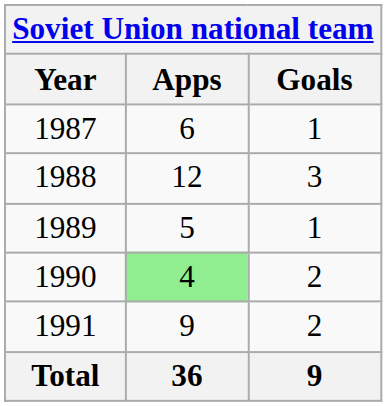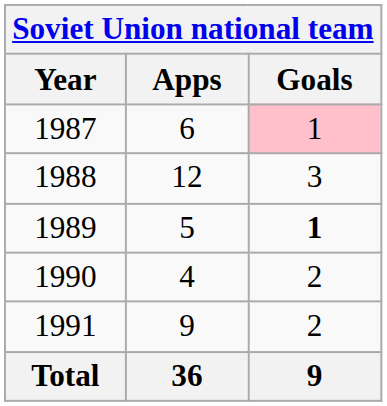(314, 128) no background -> (314, 128) pink background
(314, 227) normal -> (314, 227) bold
(187, 276) lightgreen background -> (187, 276) no background
